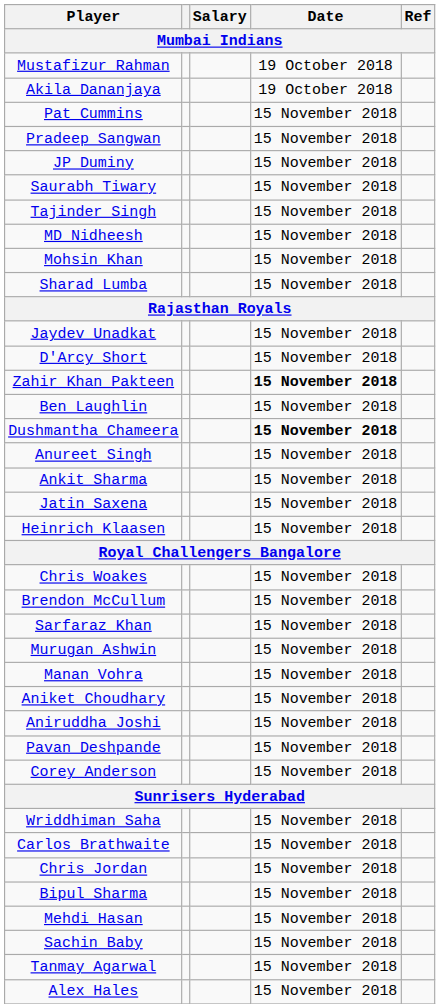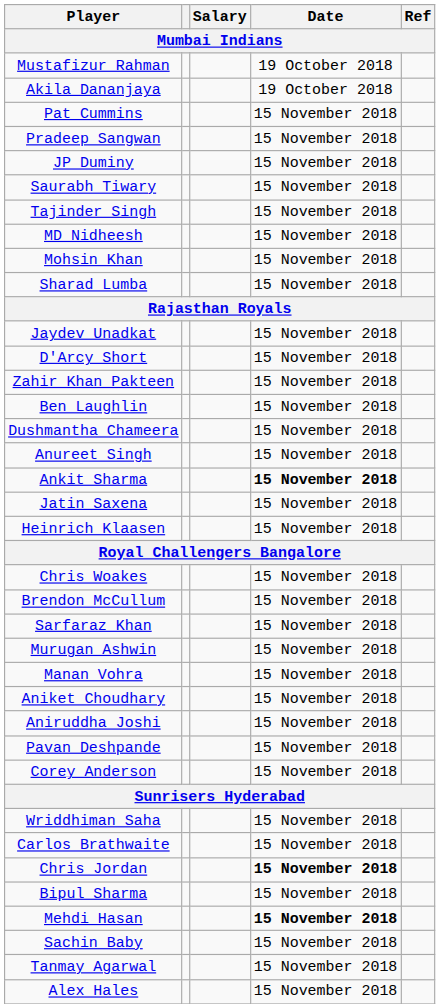(326, 382) bold -> (326, 382) normal
(326, 431) bold -> (326, 431) normal
(326, 480) normal -> (326, 480) bold
(326, 870) normal -> (326, 870) bold
(326, 918) normal -> (326, 918) bold
